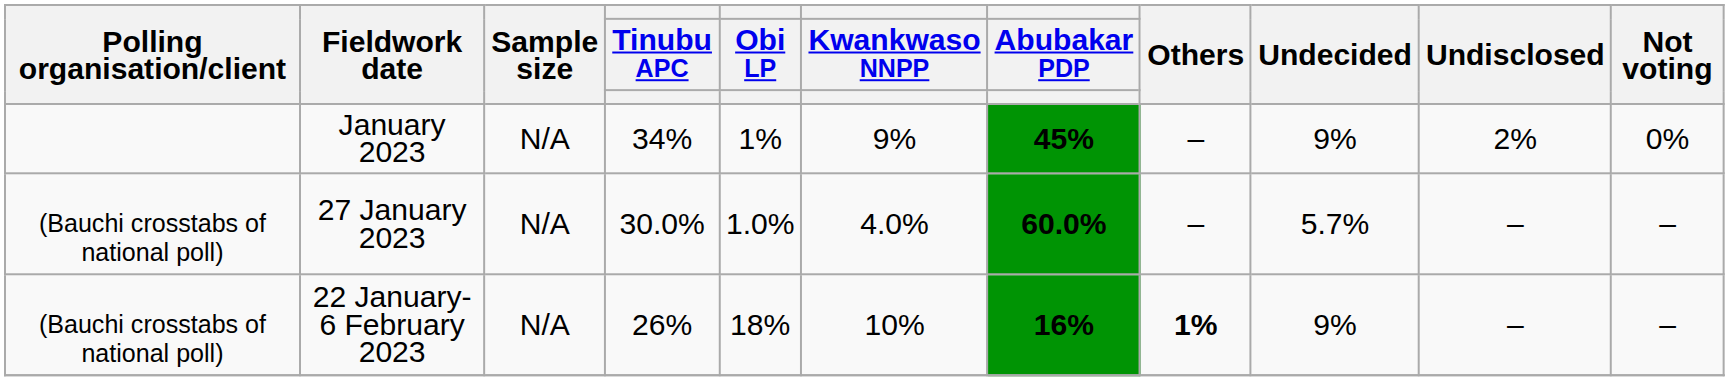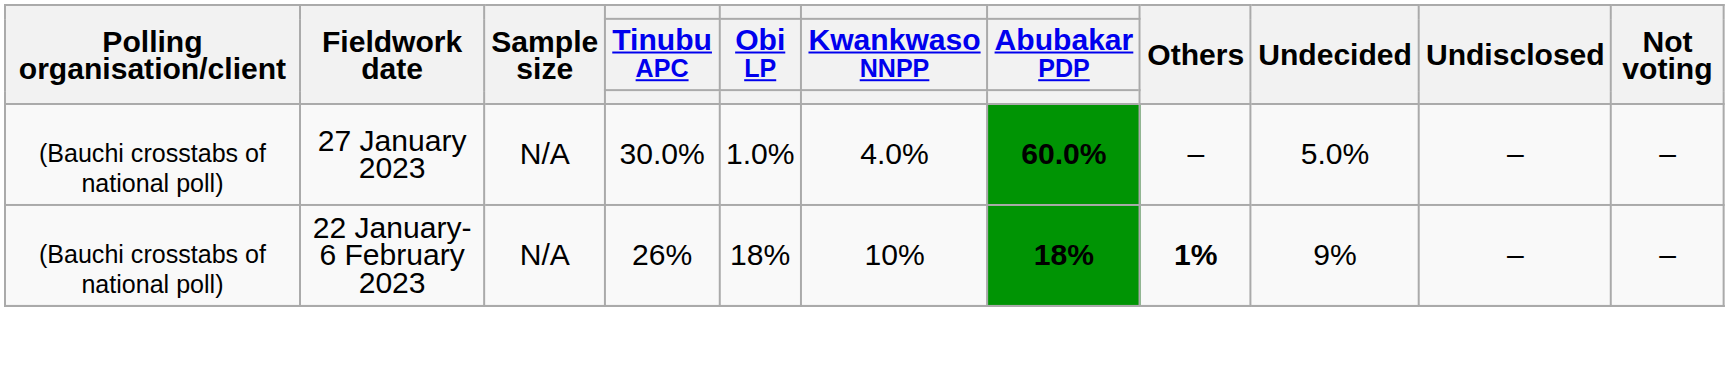- row: (392, 138)
(1335, 224) 5.7% -> (1335, 154) 5.0%
(1064, 325) 16% -> (1064, 255) 18%
